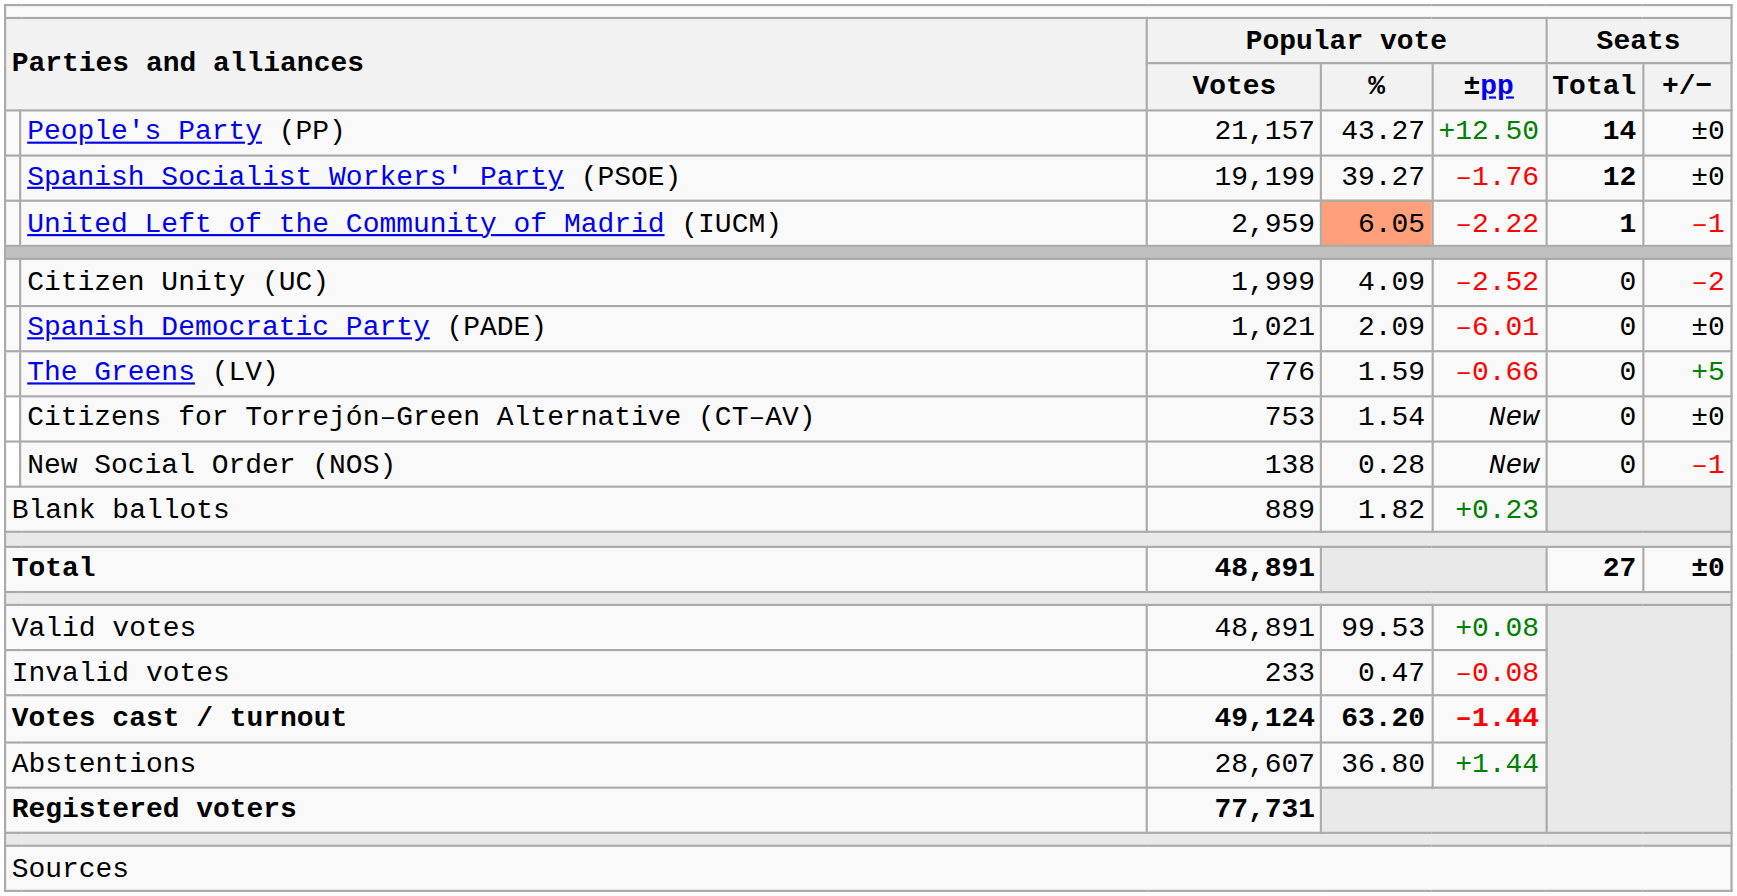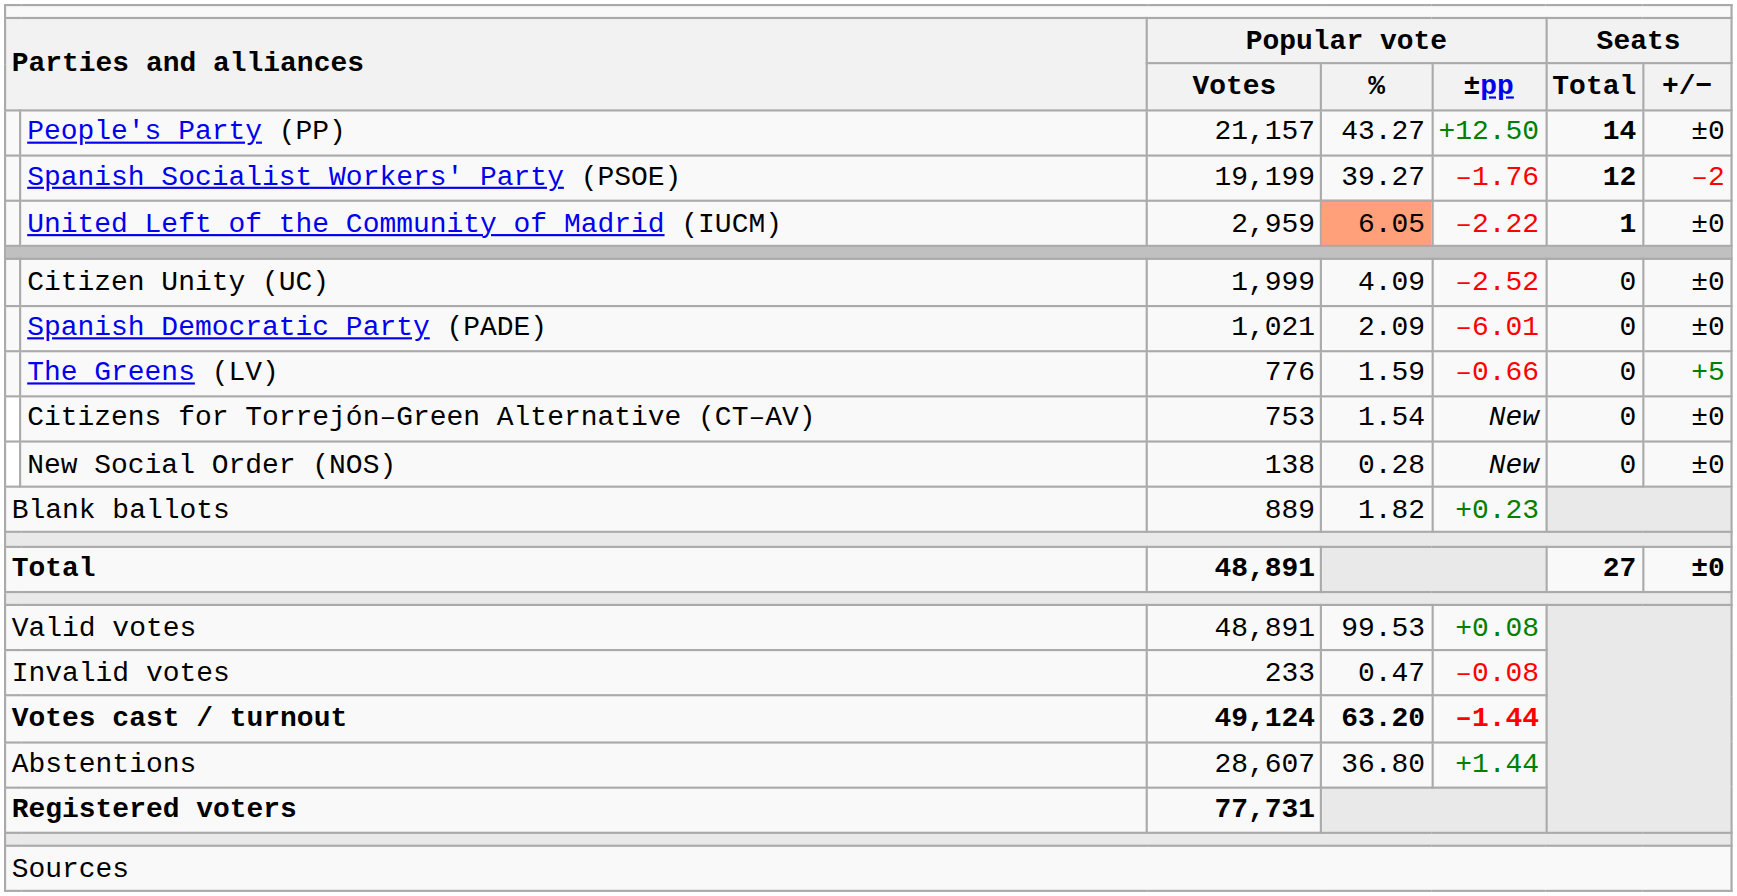(1708, 178) ±0 -> (1708, 178) –2
(1708, 223) –1 -> (1708, 223) ±0
(1708, 282) –2 -> (1708, 282) ±0
(1708, 464) –1 -> (1708, 464) ±0
